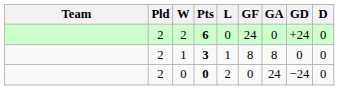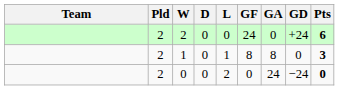columns swapped: (323, 14) <-> (206, 14)
